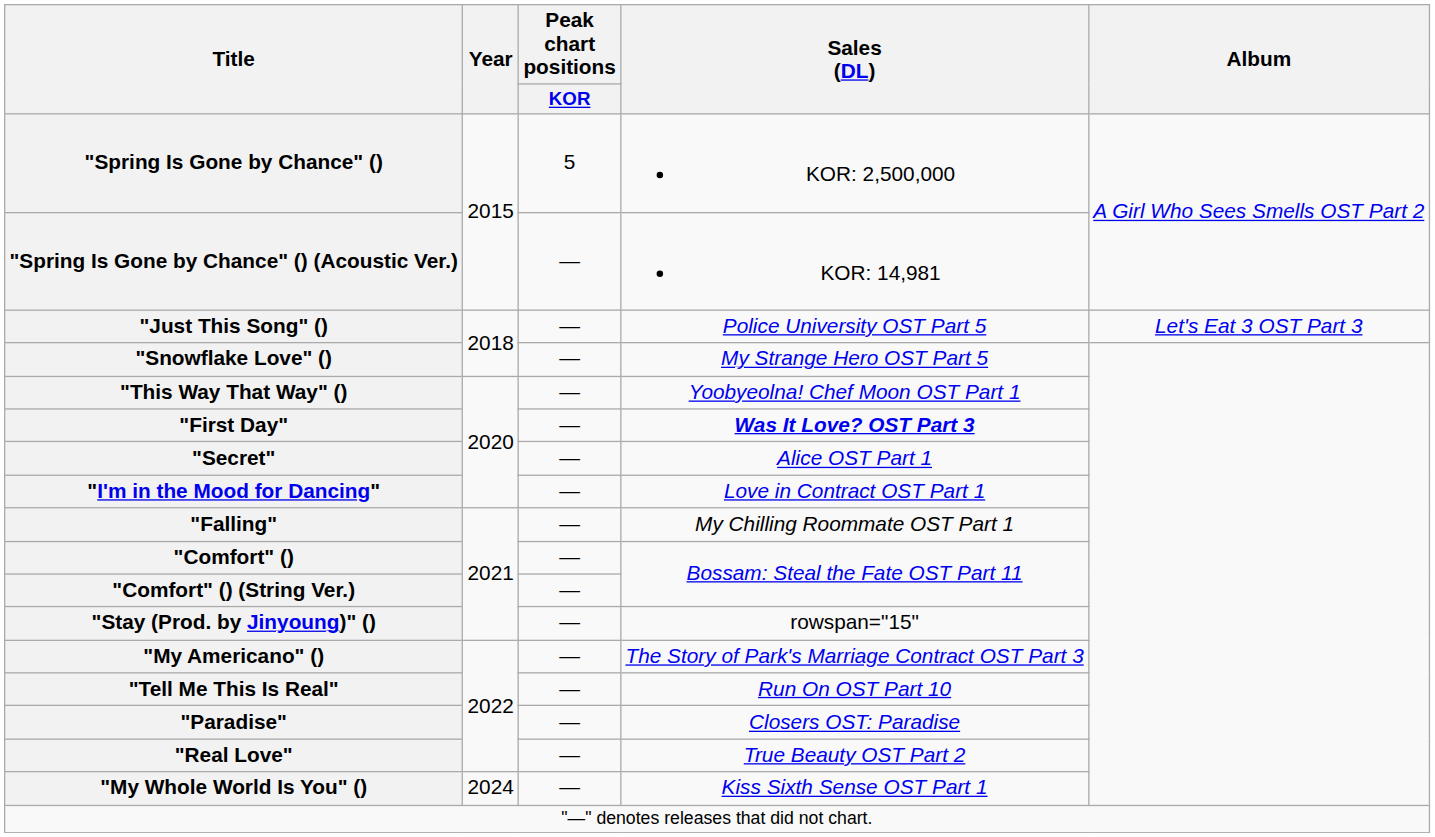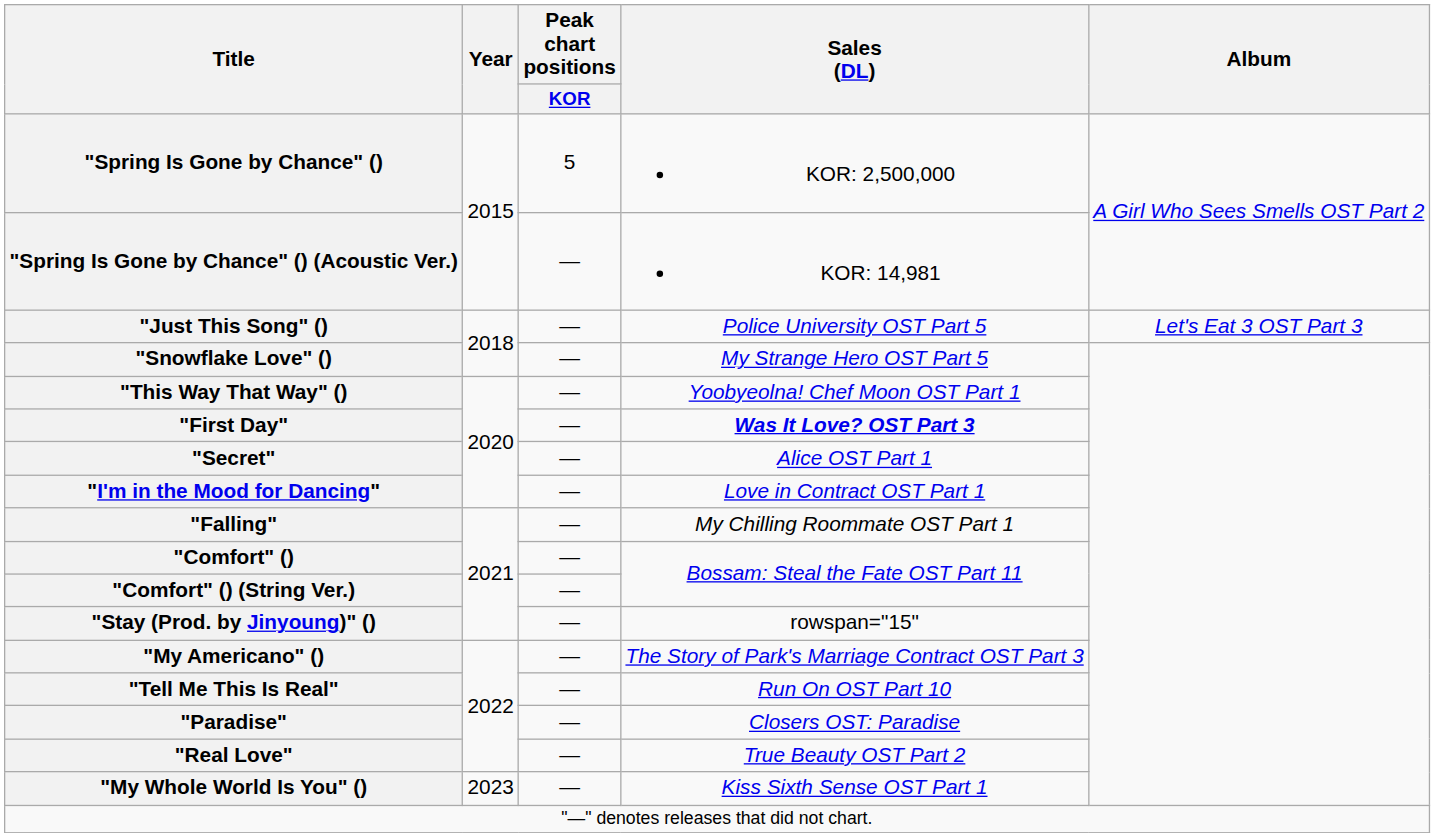(491, 788) 2024 -> (491, 788) 2023
